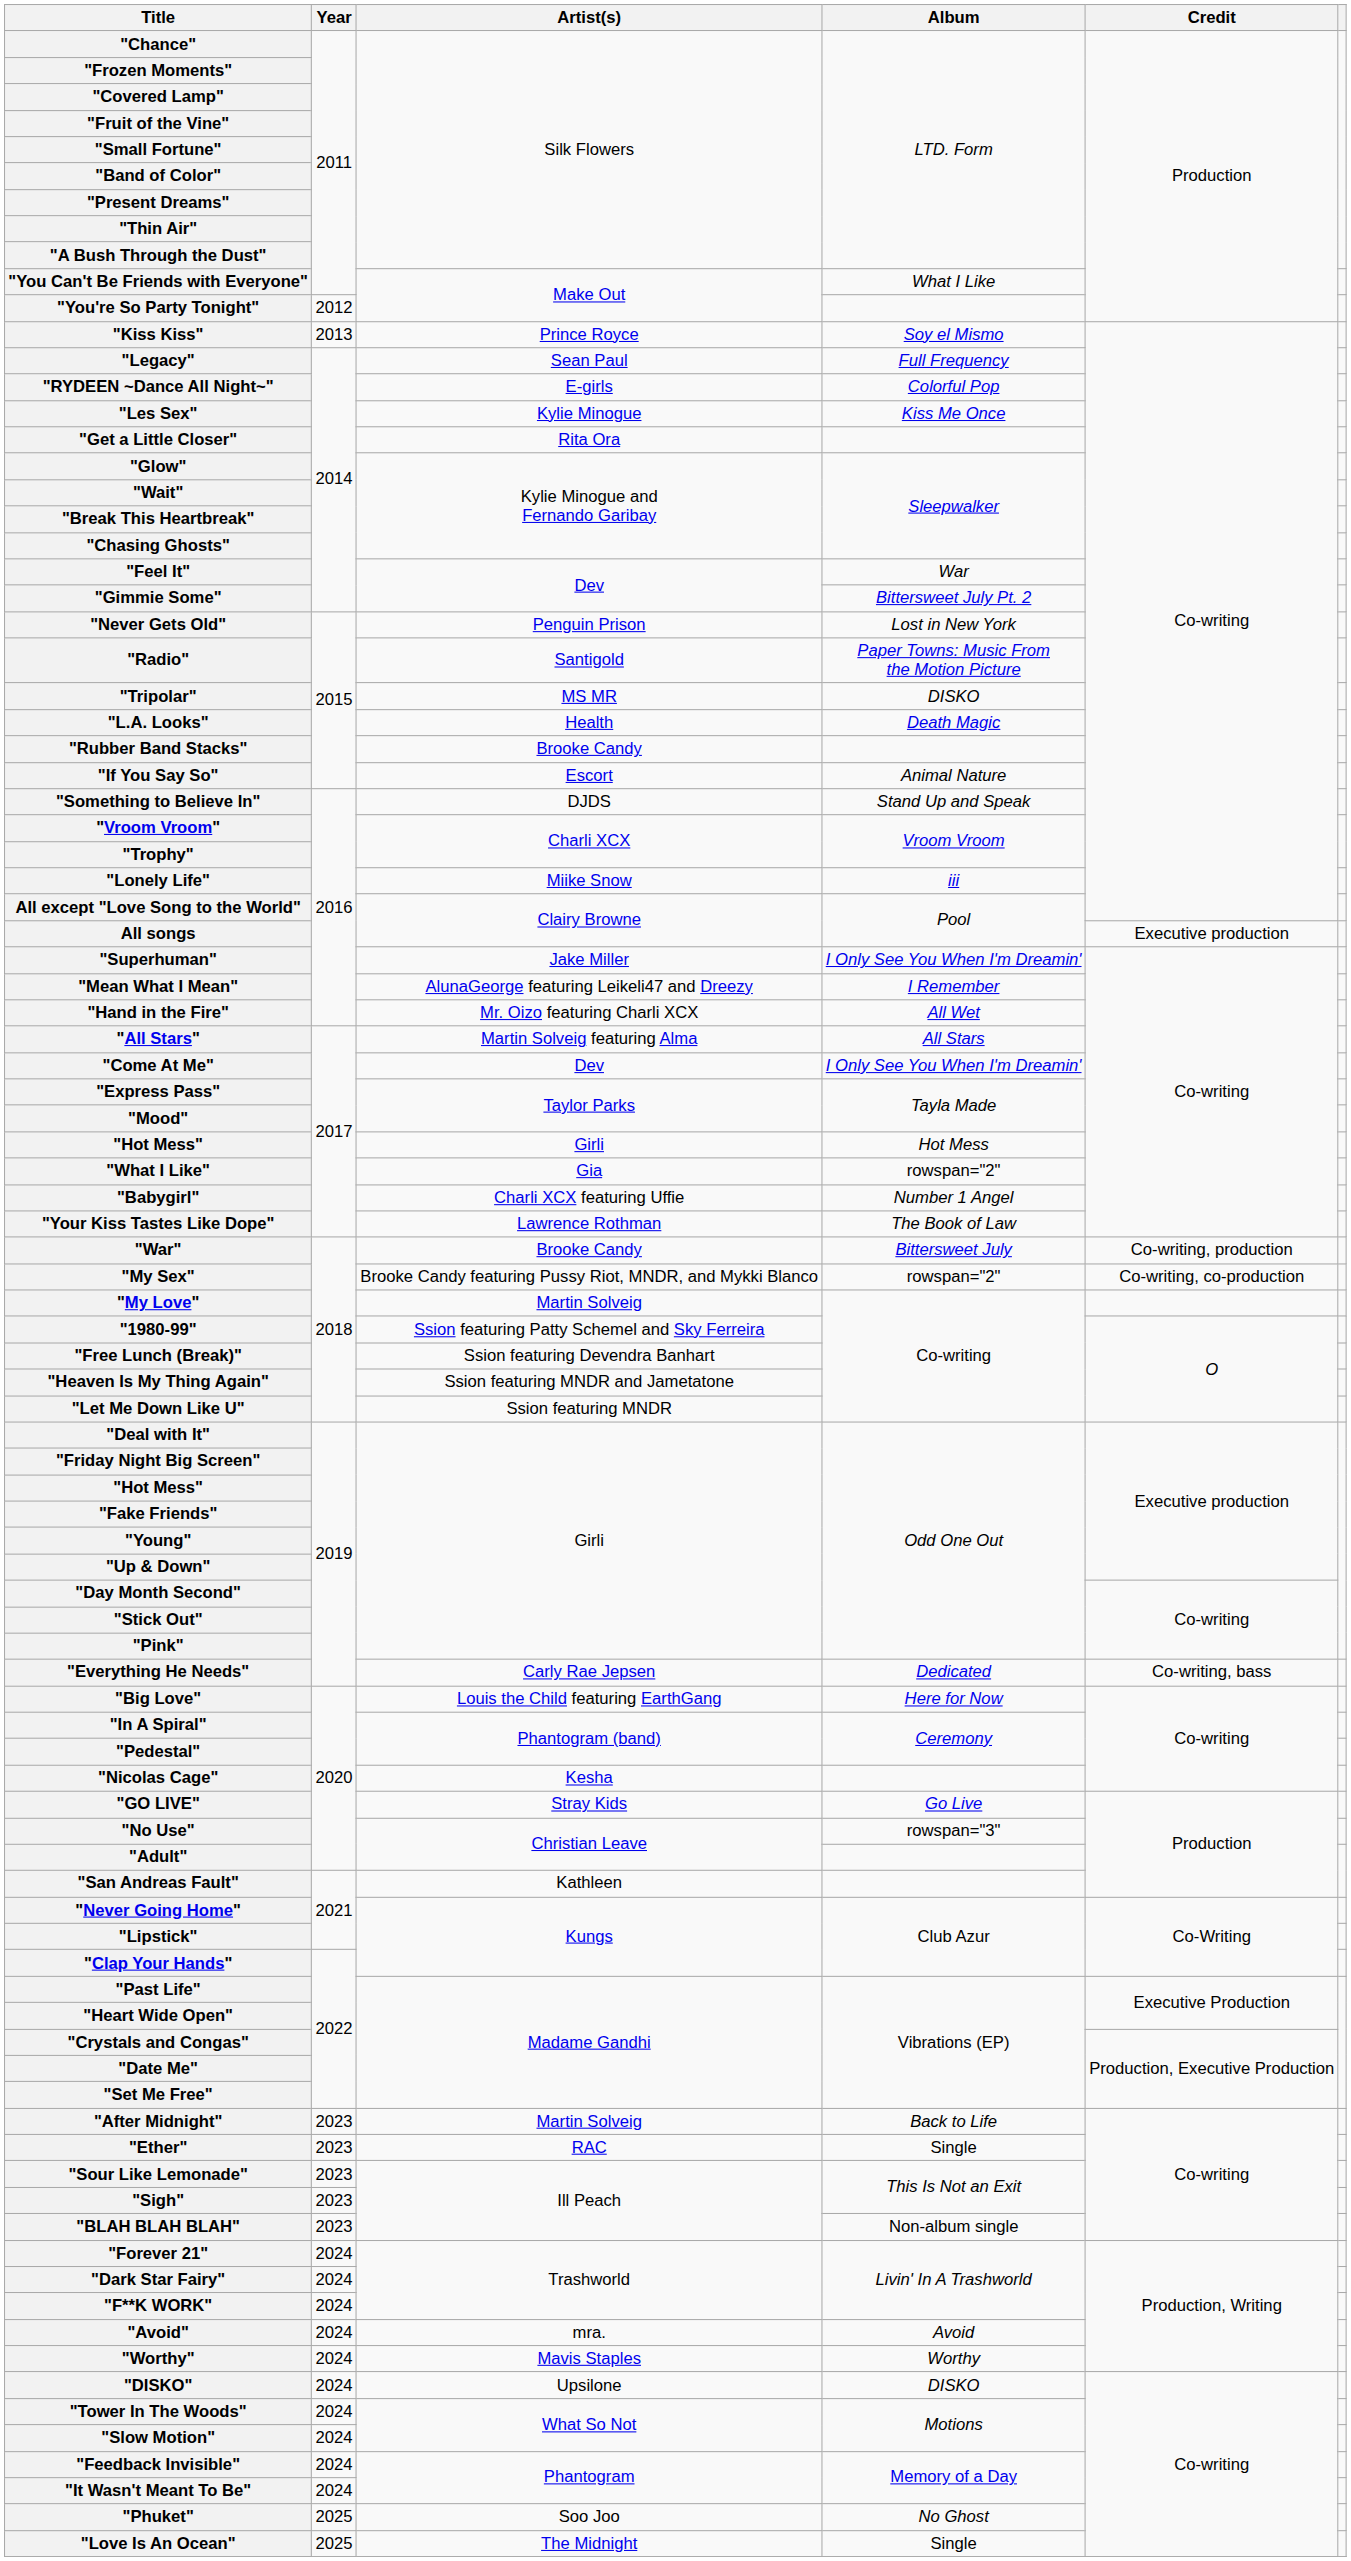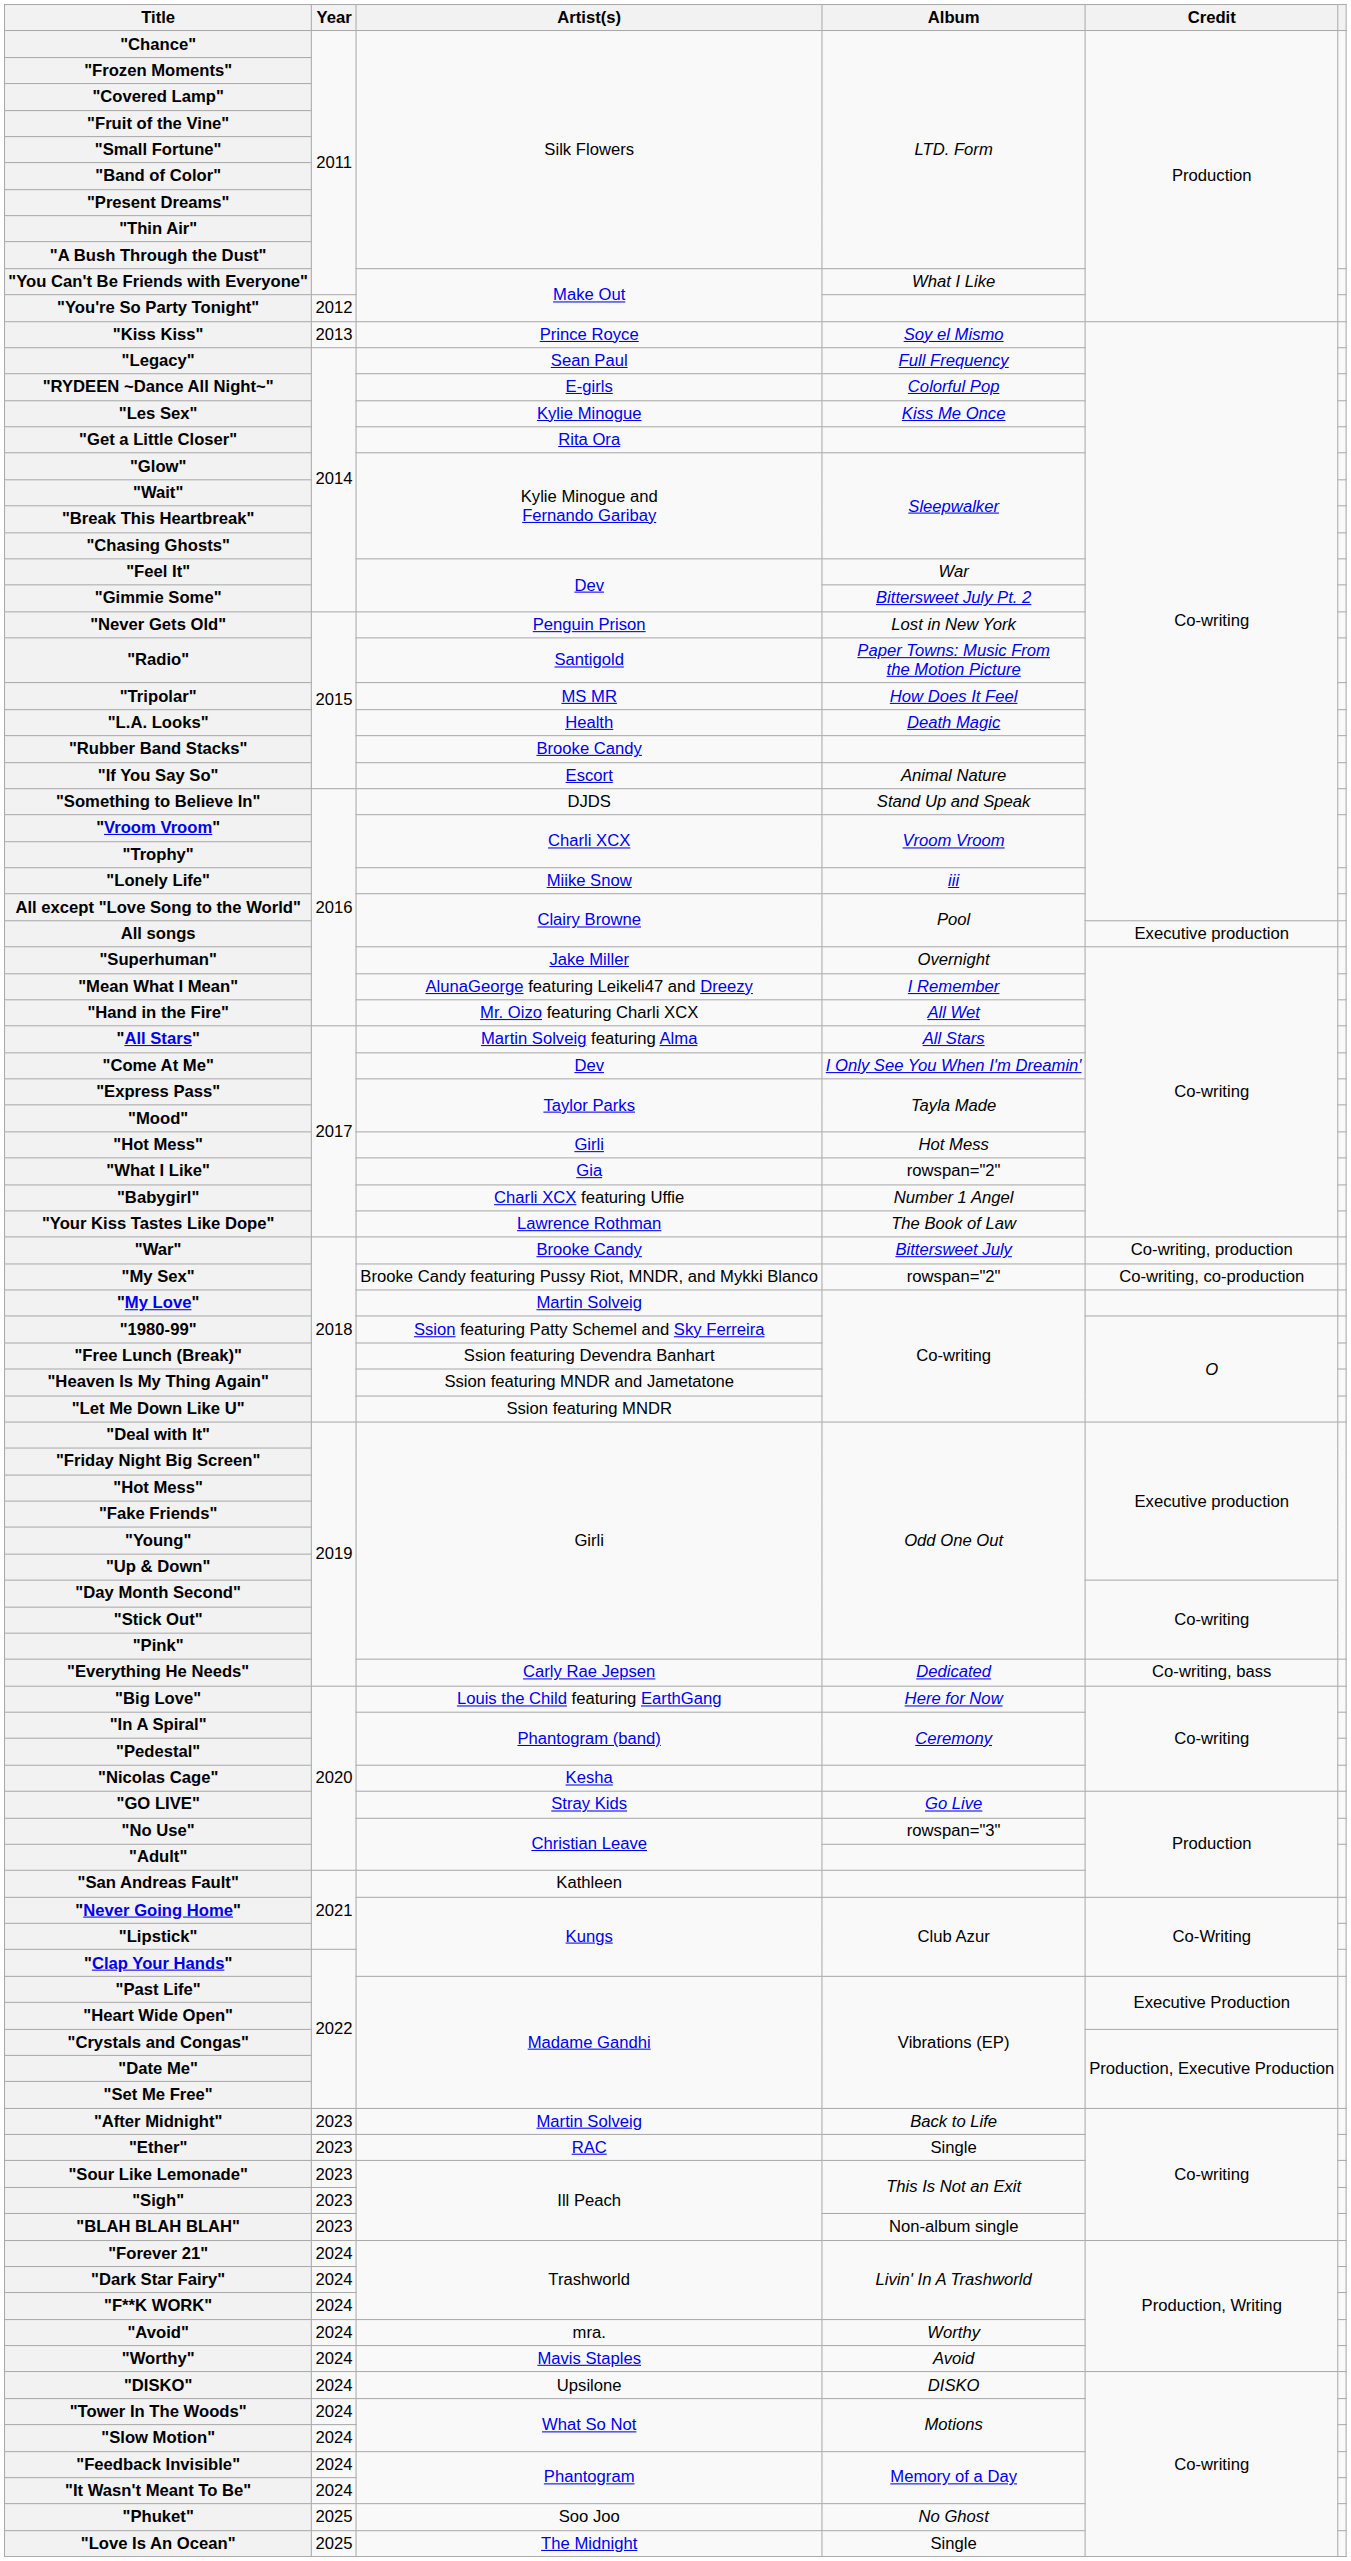(954, 696) DISKO -> (954, 696) How Does It Feel
(954, 960) I Only See You When I'm Dreamin' -> (954, 960) Overnight
(954, 2332) Avoid -> (954, 2332) Worthy
(954, 2358) Worthy -> (954, 2358) Avoid
